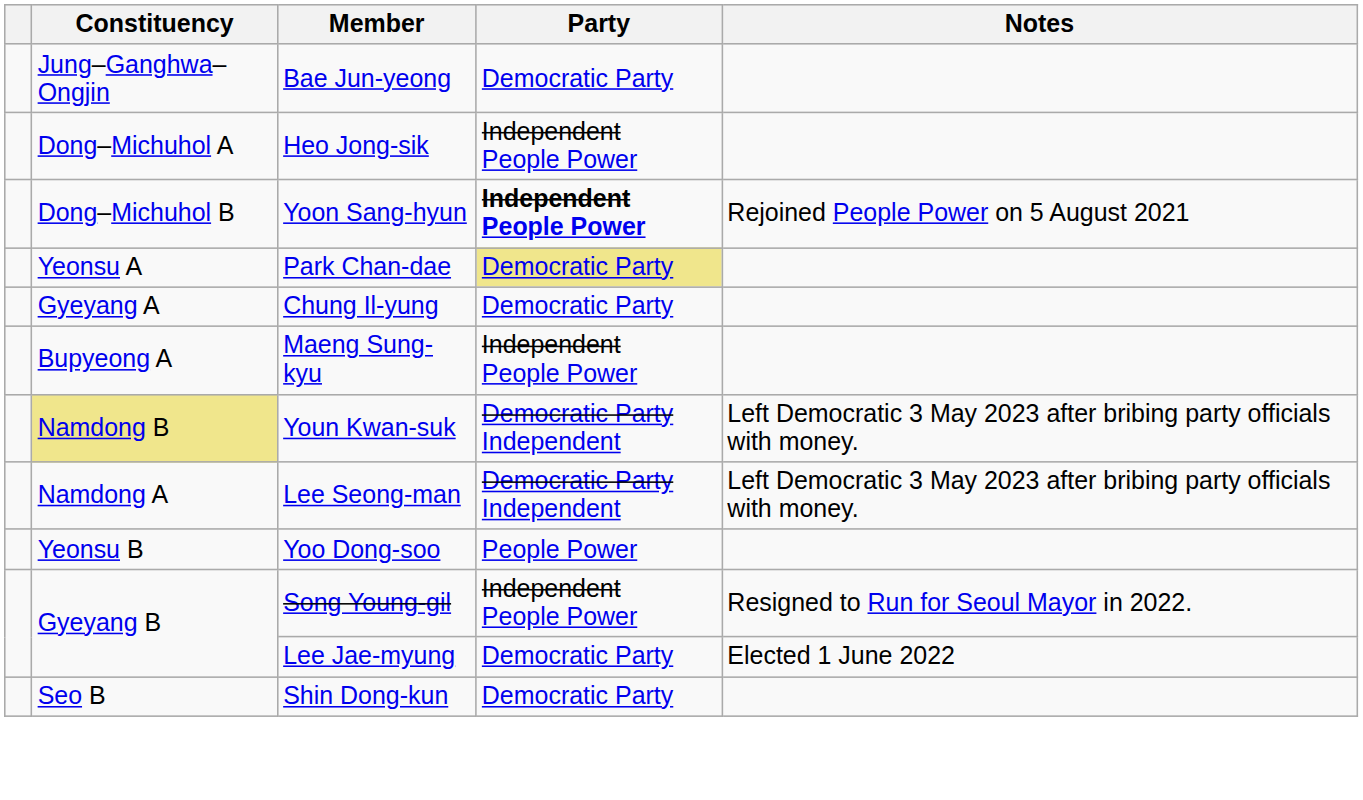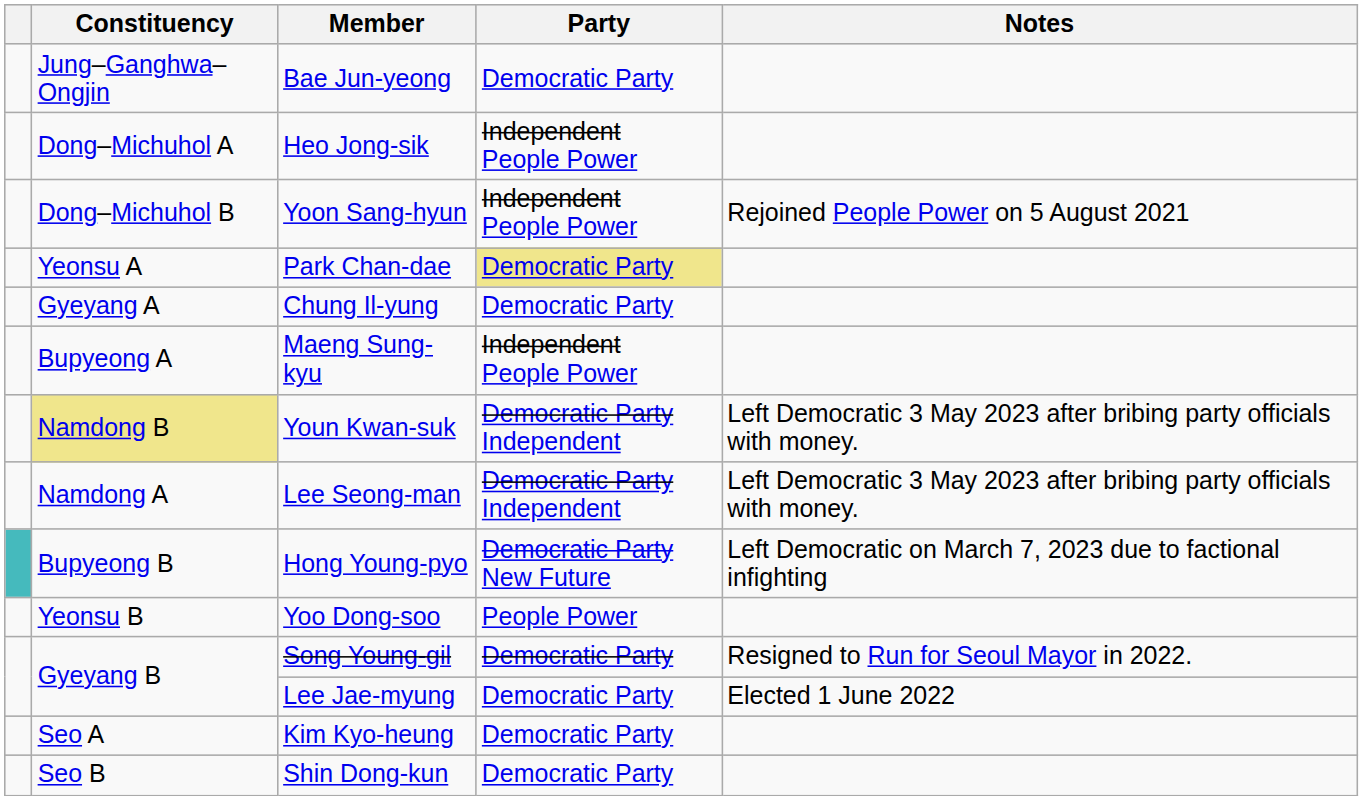(564, 213) bold -> (560, 213) normal
+ row: (375, 563)
(560, 602) Independent People Power -> (578, 656) Democratic Party
+ row: (368, 735)
